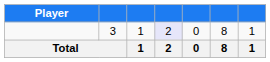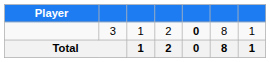(168, 31) lavender background -> (168, 31) no background
(196, 31) normal -> (196, 31) bold
